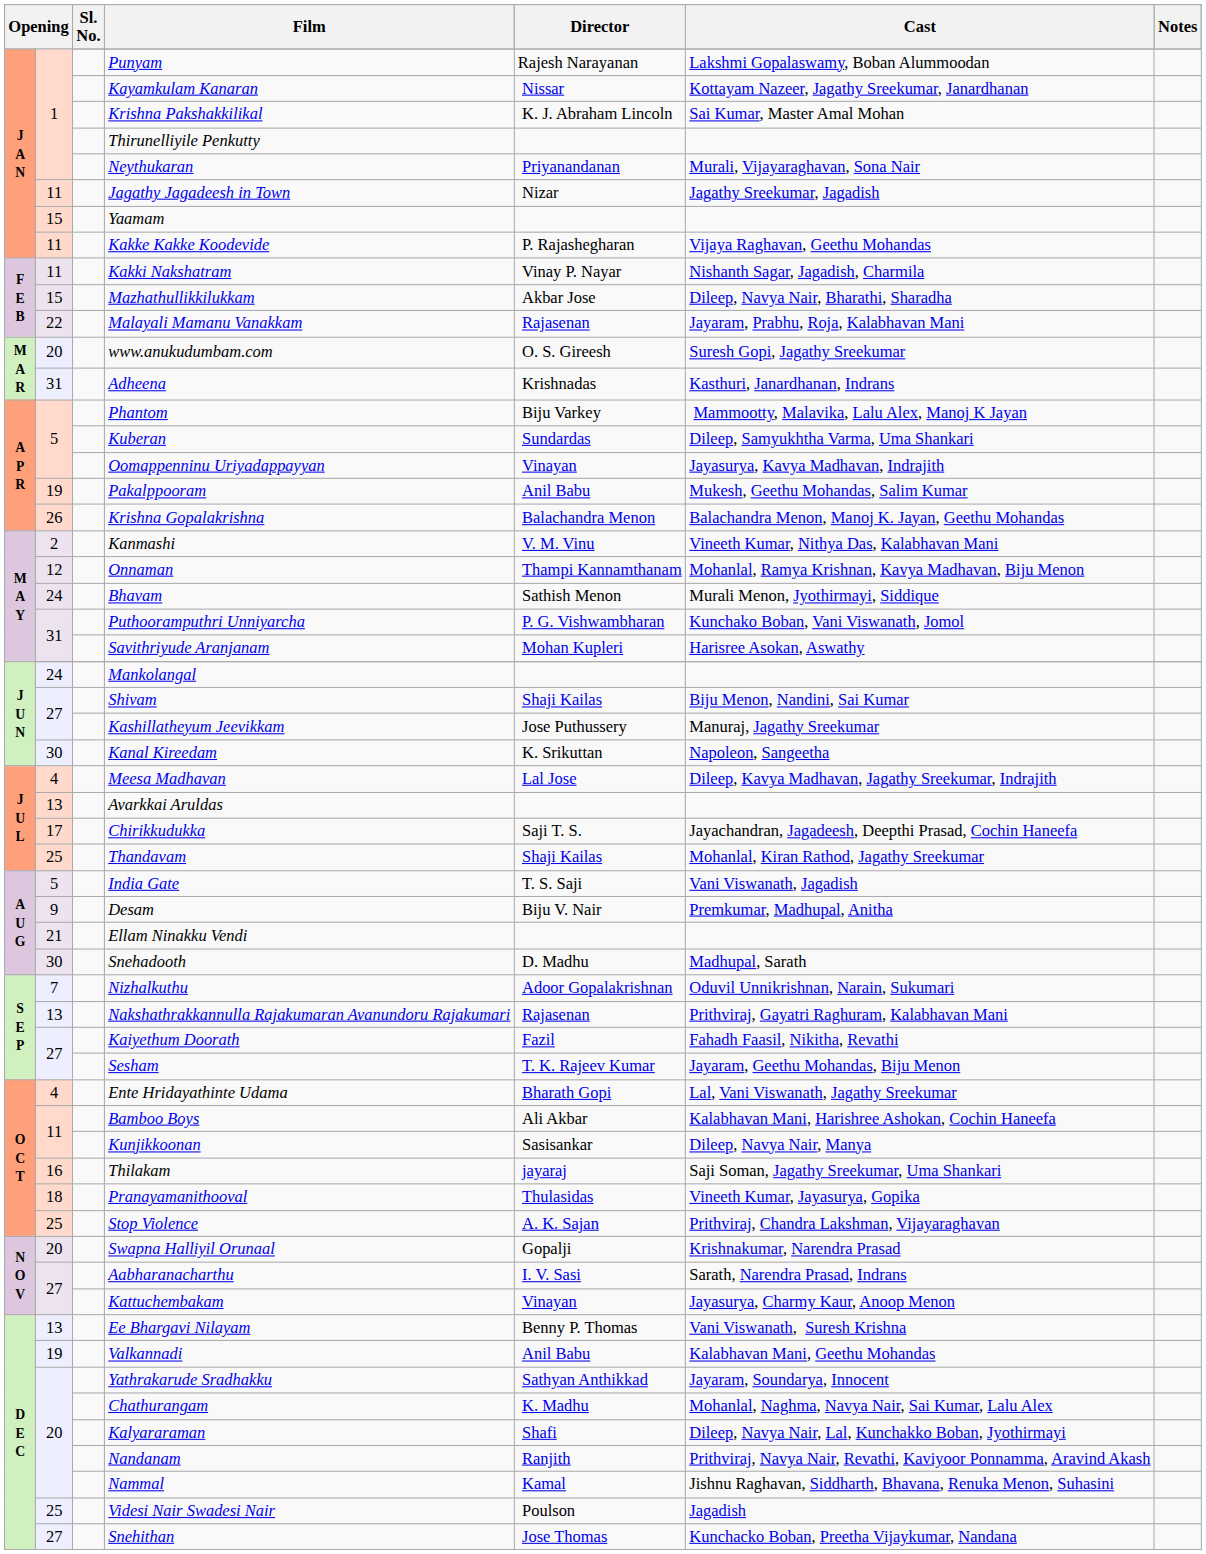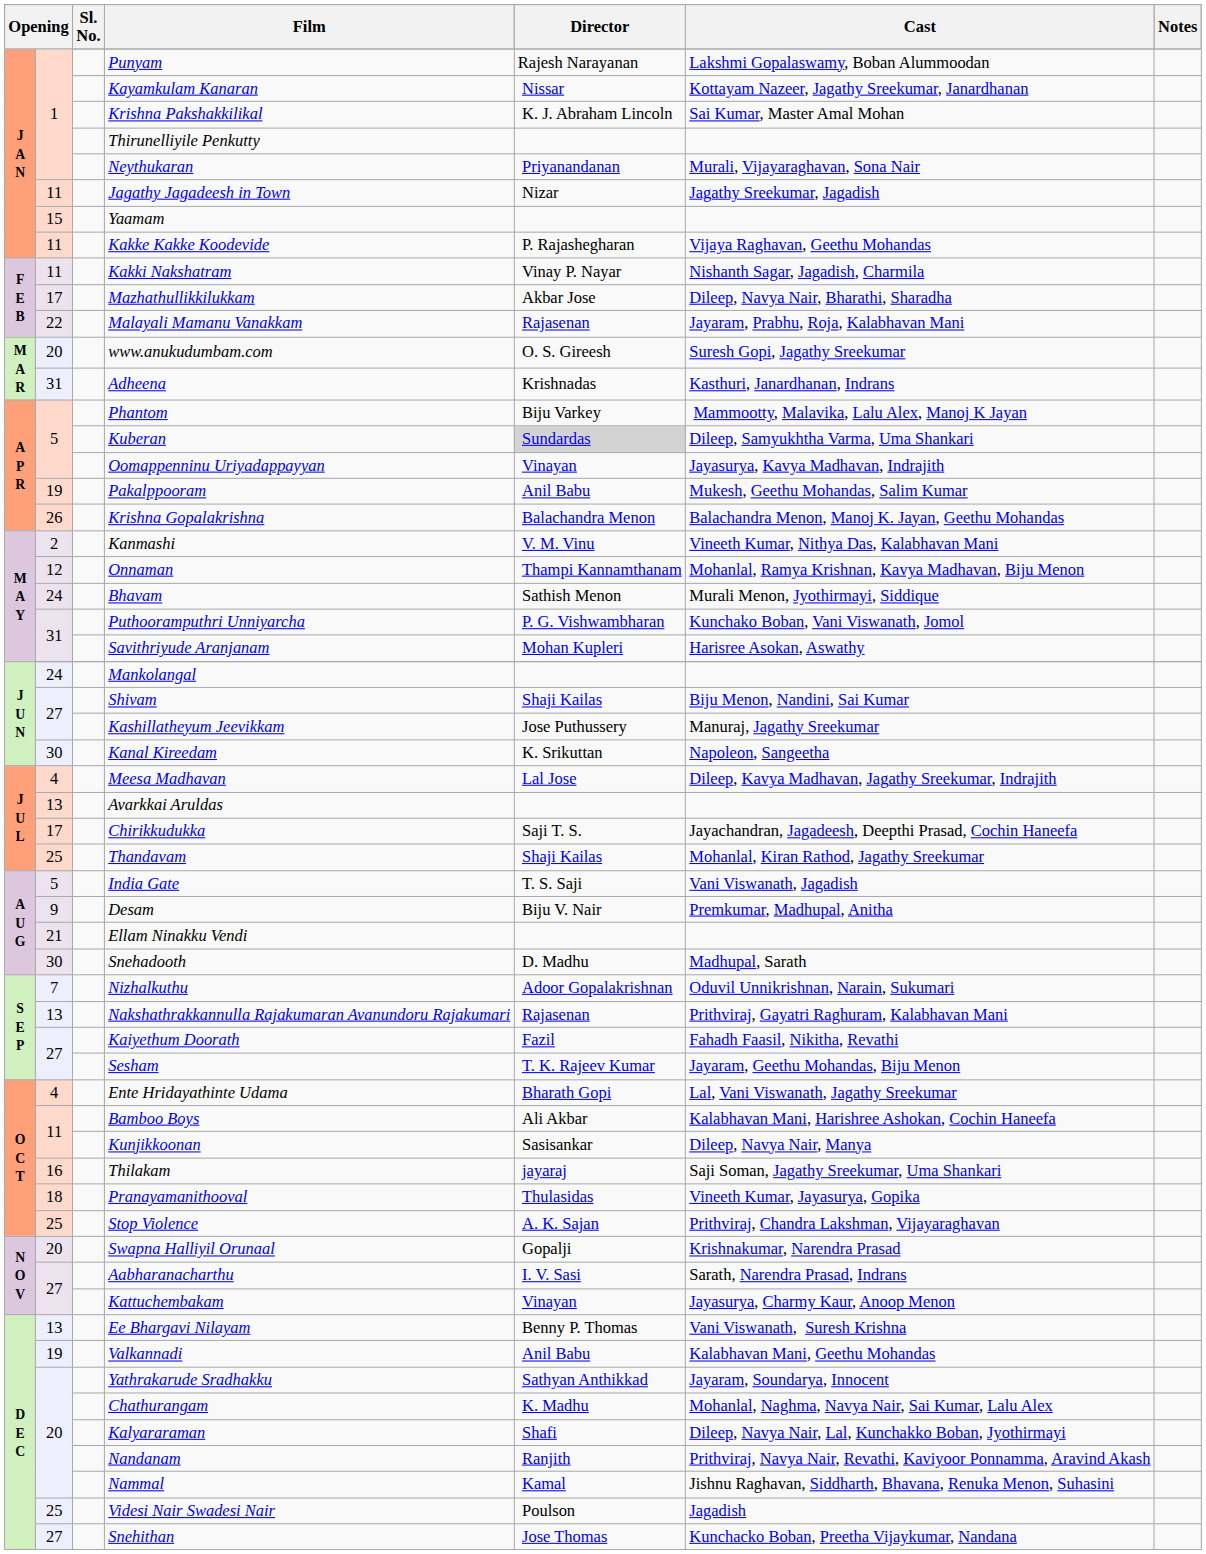(54, 297) 15 -> (54, 297) 17
(554, 439) no background -> (554, 439) lightgrey background
